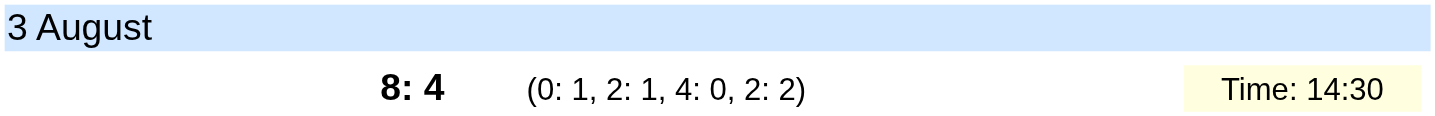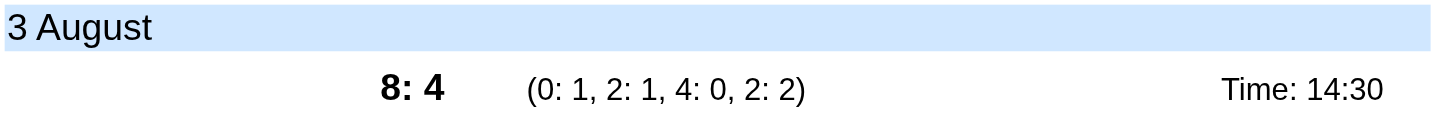(1302, 90) lightyellow background -> (1302, 90) no background
